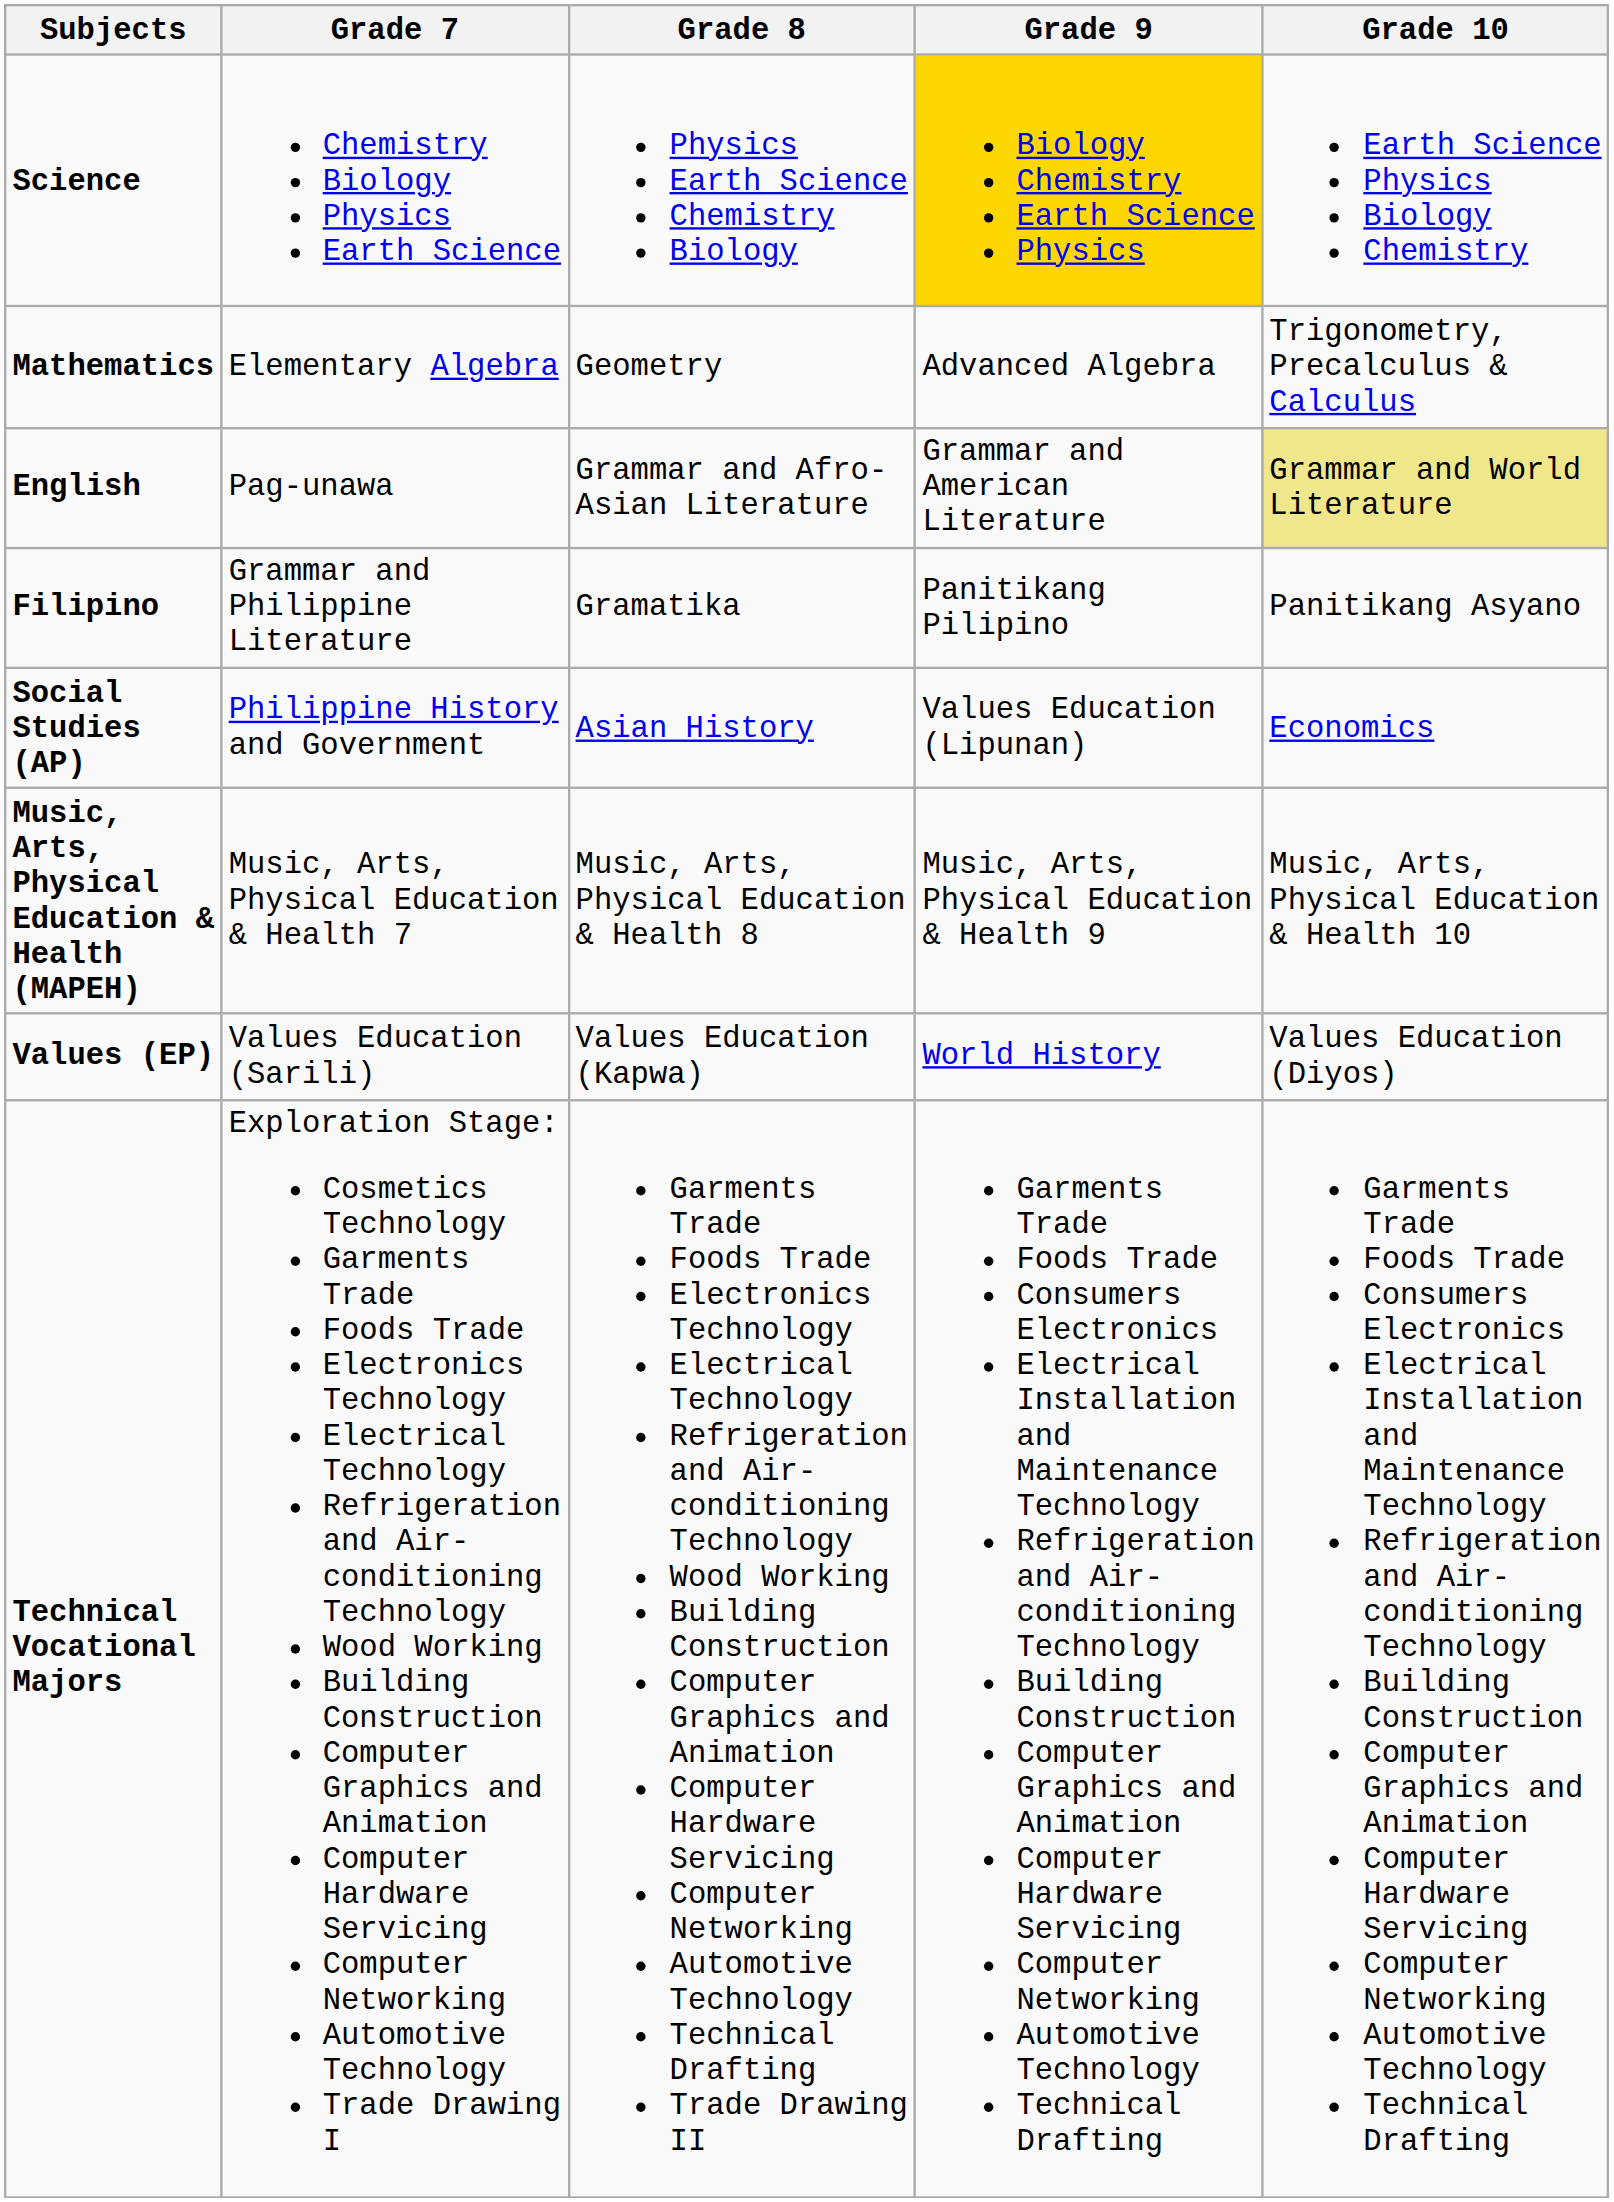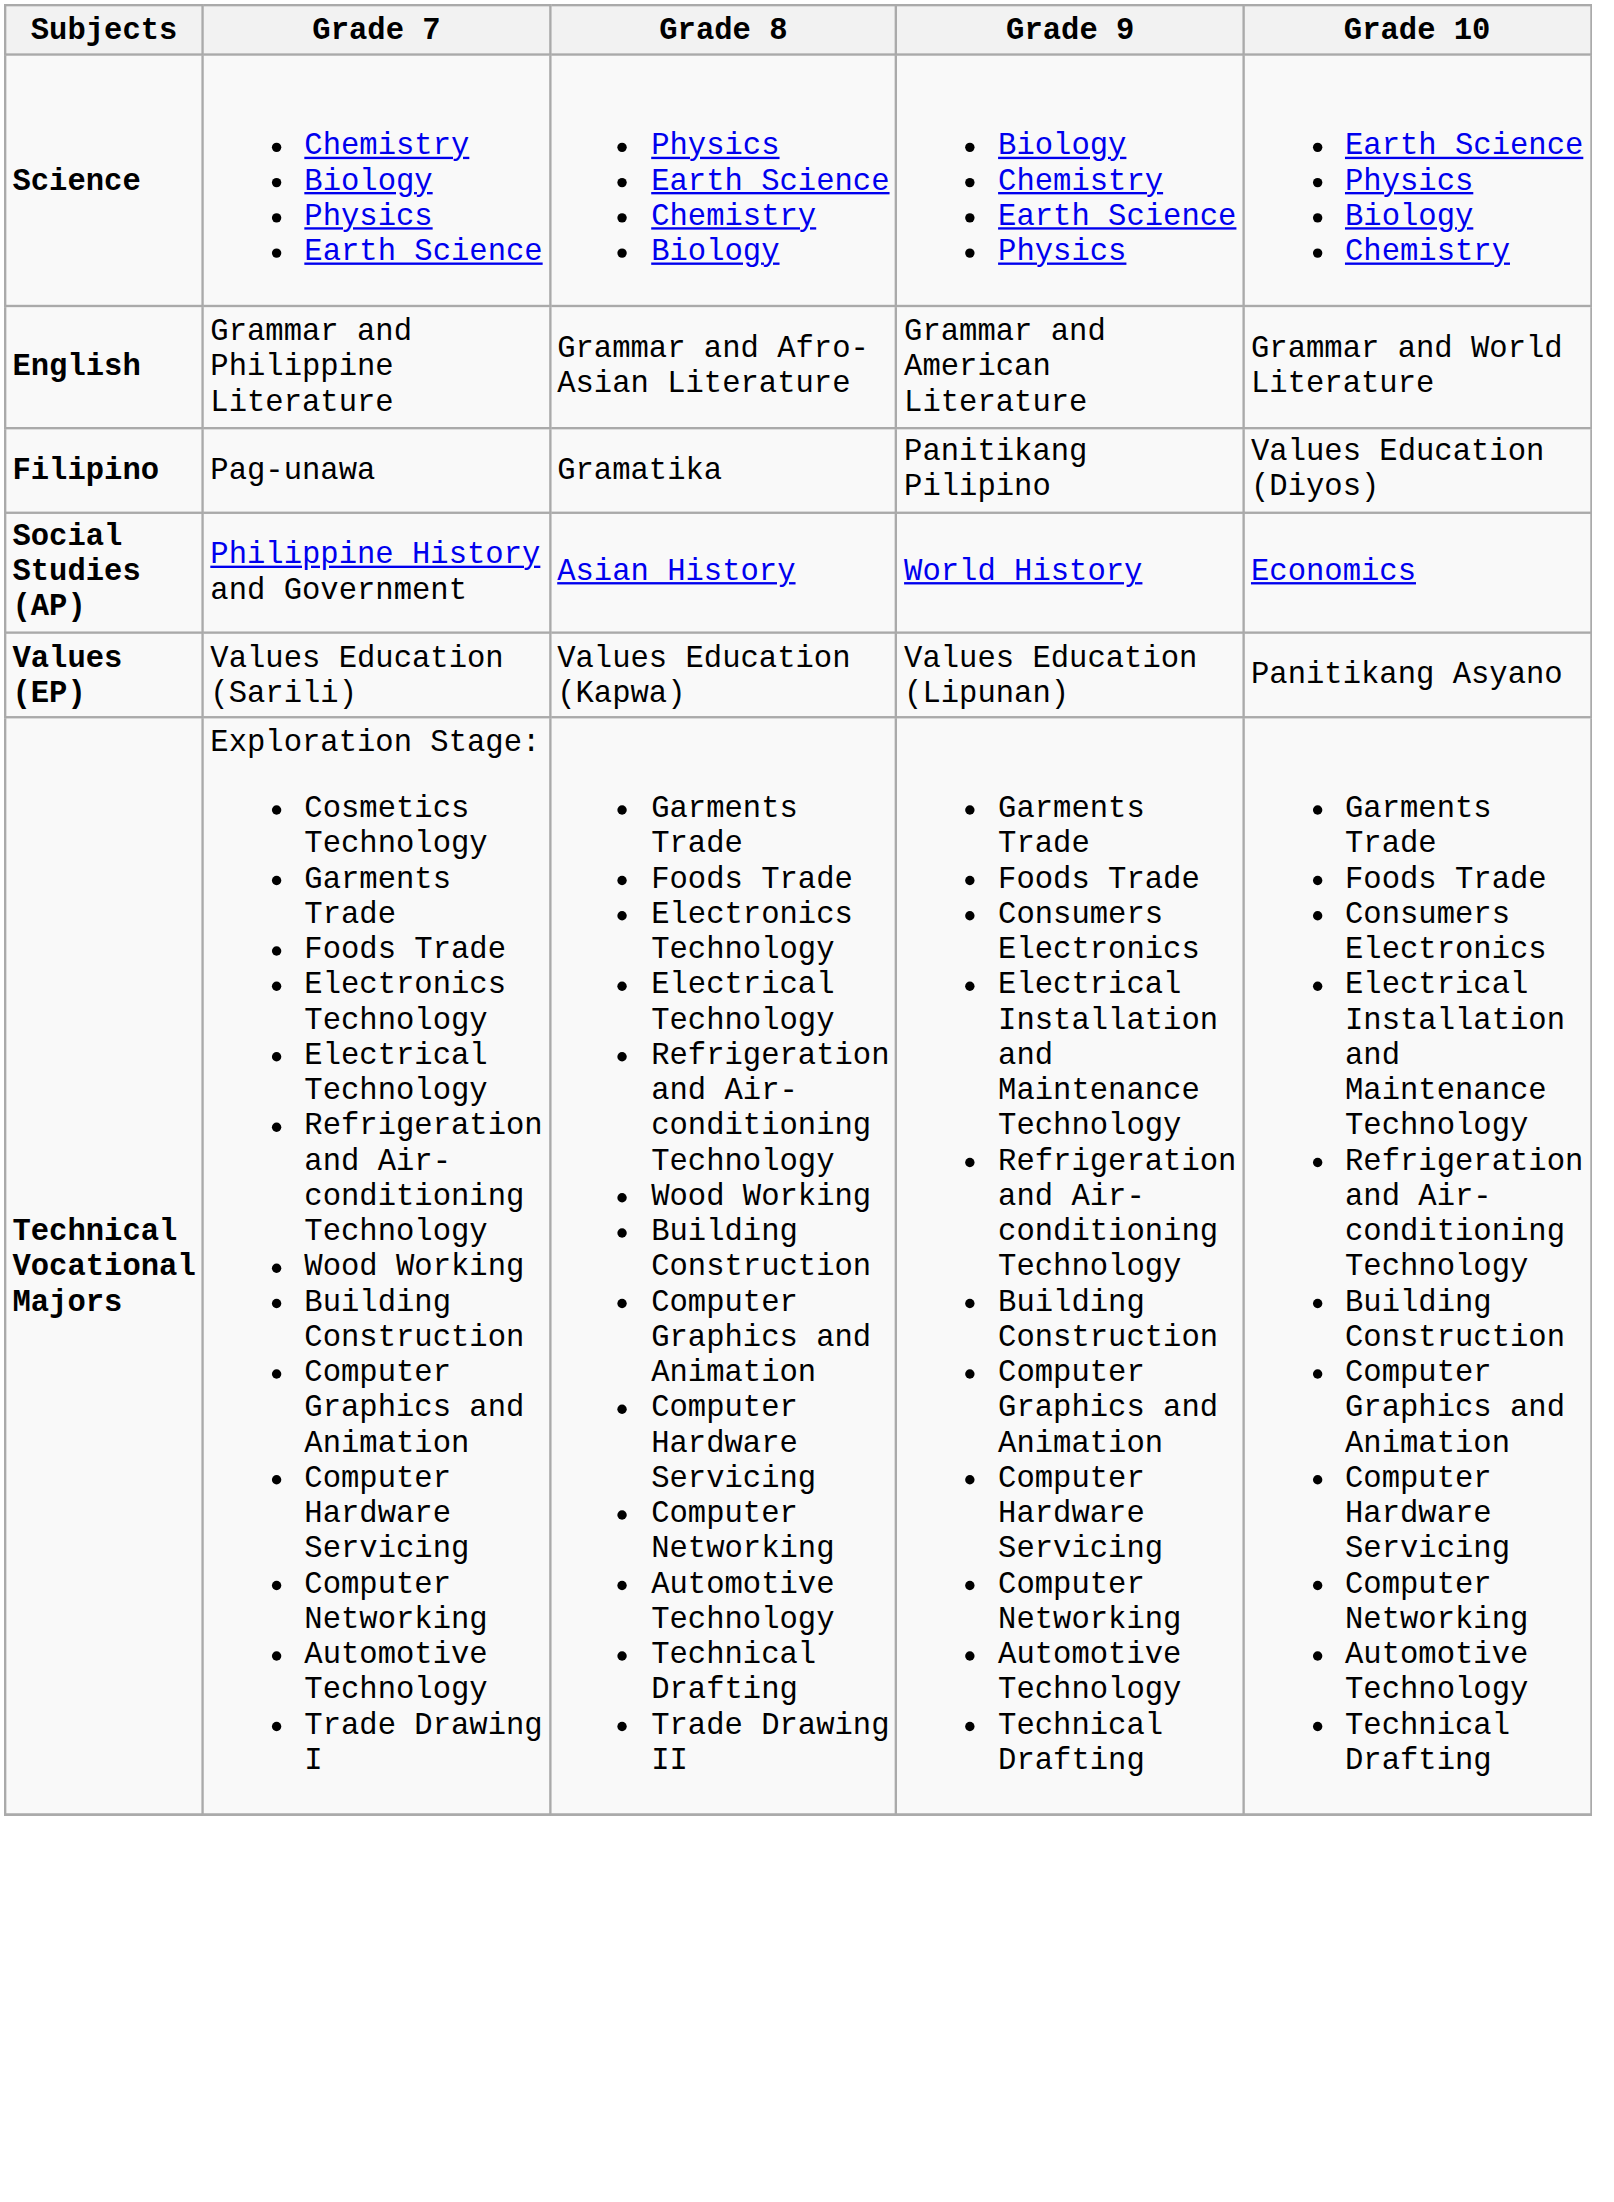(1089, 199) gold background -> (1070, 199) no background
- row: (113, 367)
(311, 487) Pag-unawa -> (311, 367) Grammar and Philippine Literature
(1425, 487) khaki background -> (1407, 367) no background
(330, 608) Grammar and Philippine Literature -> (293, 470) Pag-unawa
(1425, 608) Panitikang Asyano -> (1398, 470) Values Education (Diyos)
(1069, 728) Values Education (Lipunan) -> (1023, 572) World History
- row: (113, 901)
(1042, 1057) World History -> (1051, 675) Values Education (Lipunan)
(1416, 1057) Values Education (Diyos) -> (1407, 675) Panitikang Asyano
